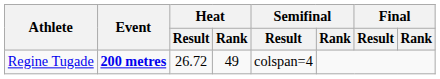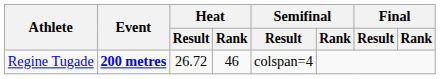(232, 62) 49 -> (232, 62) 46
